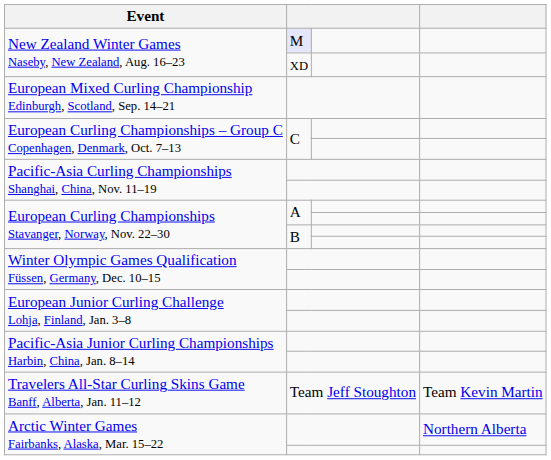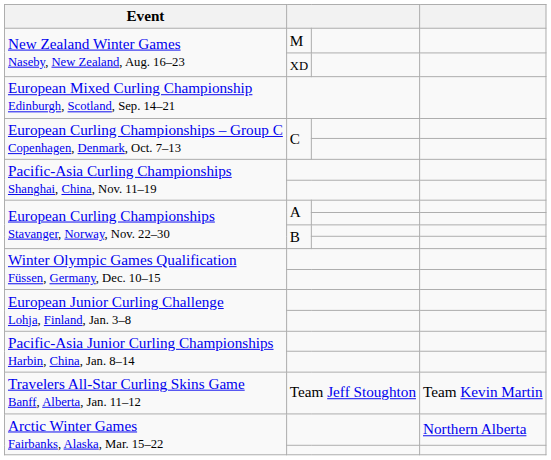(297, 40) lavender background -> (297, 40) no background
